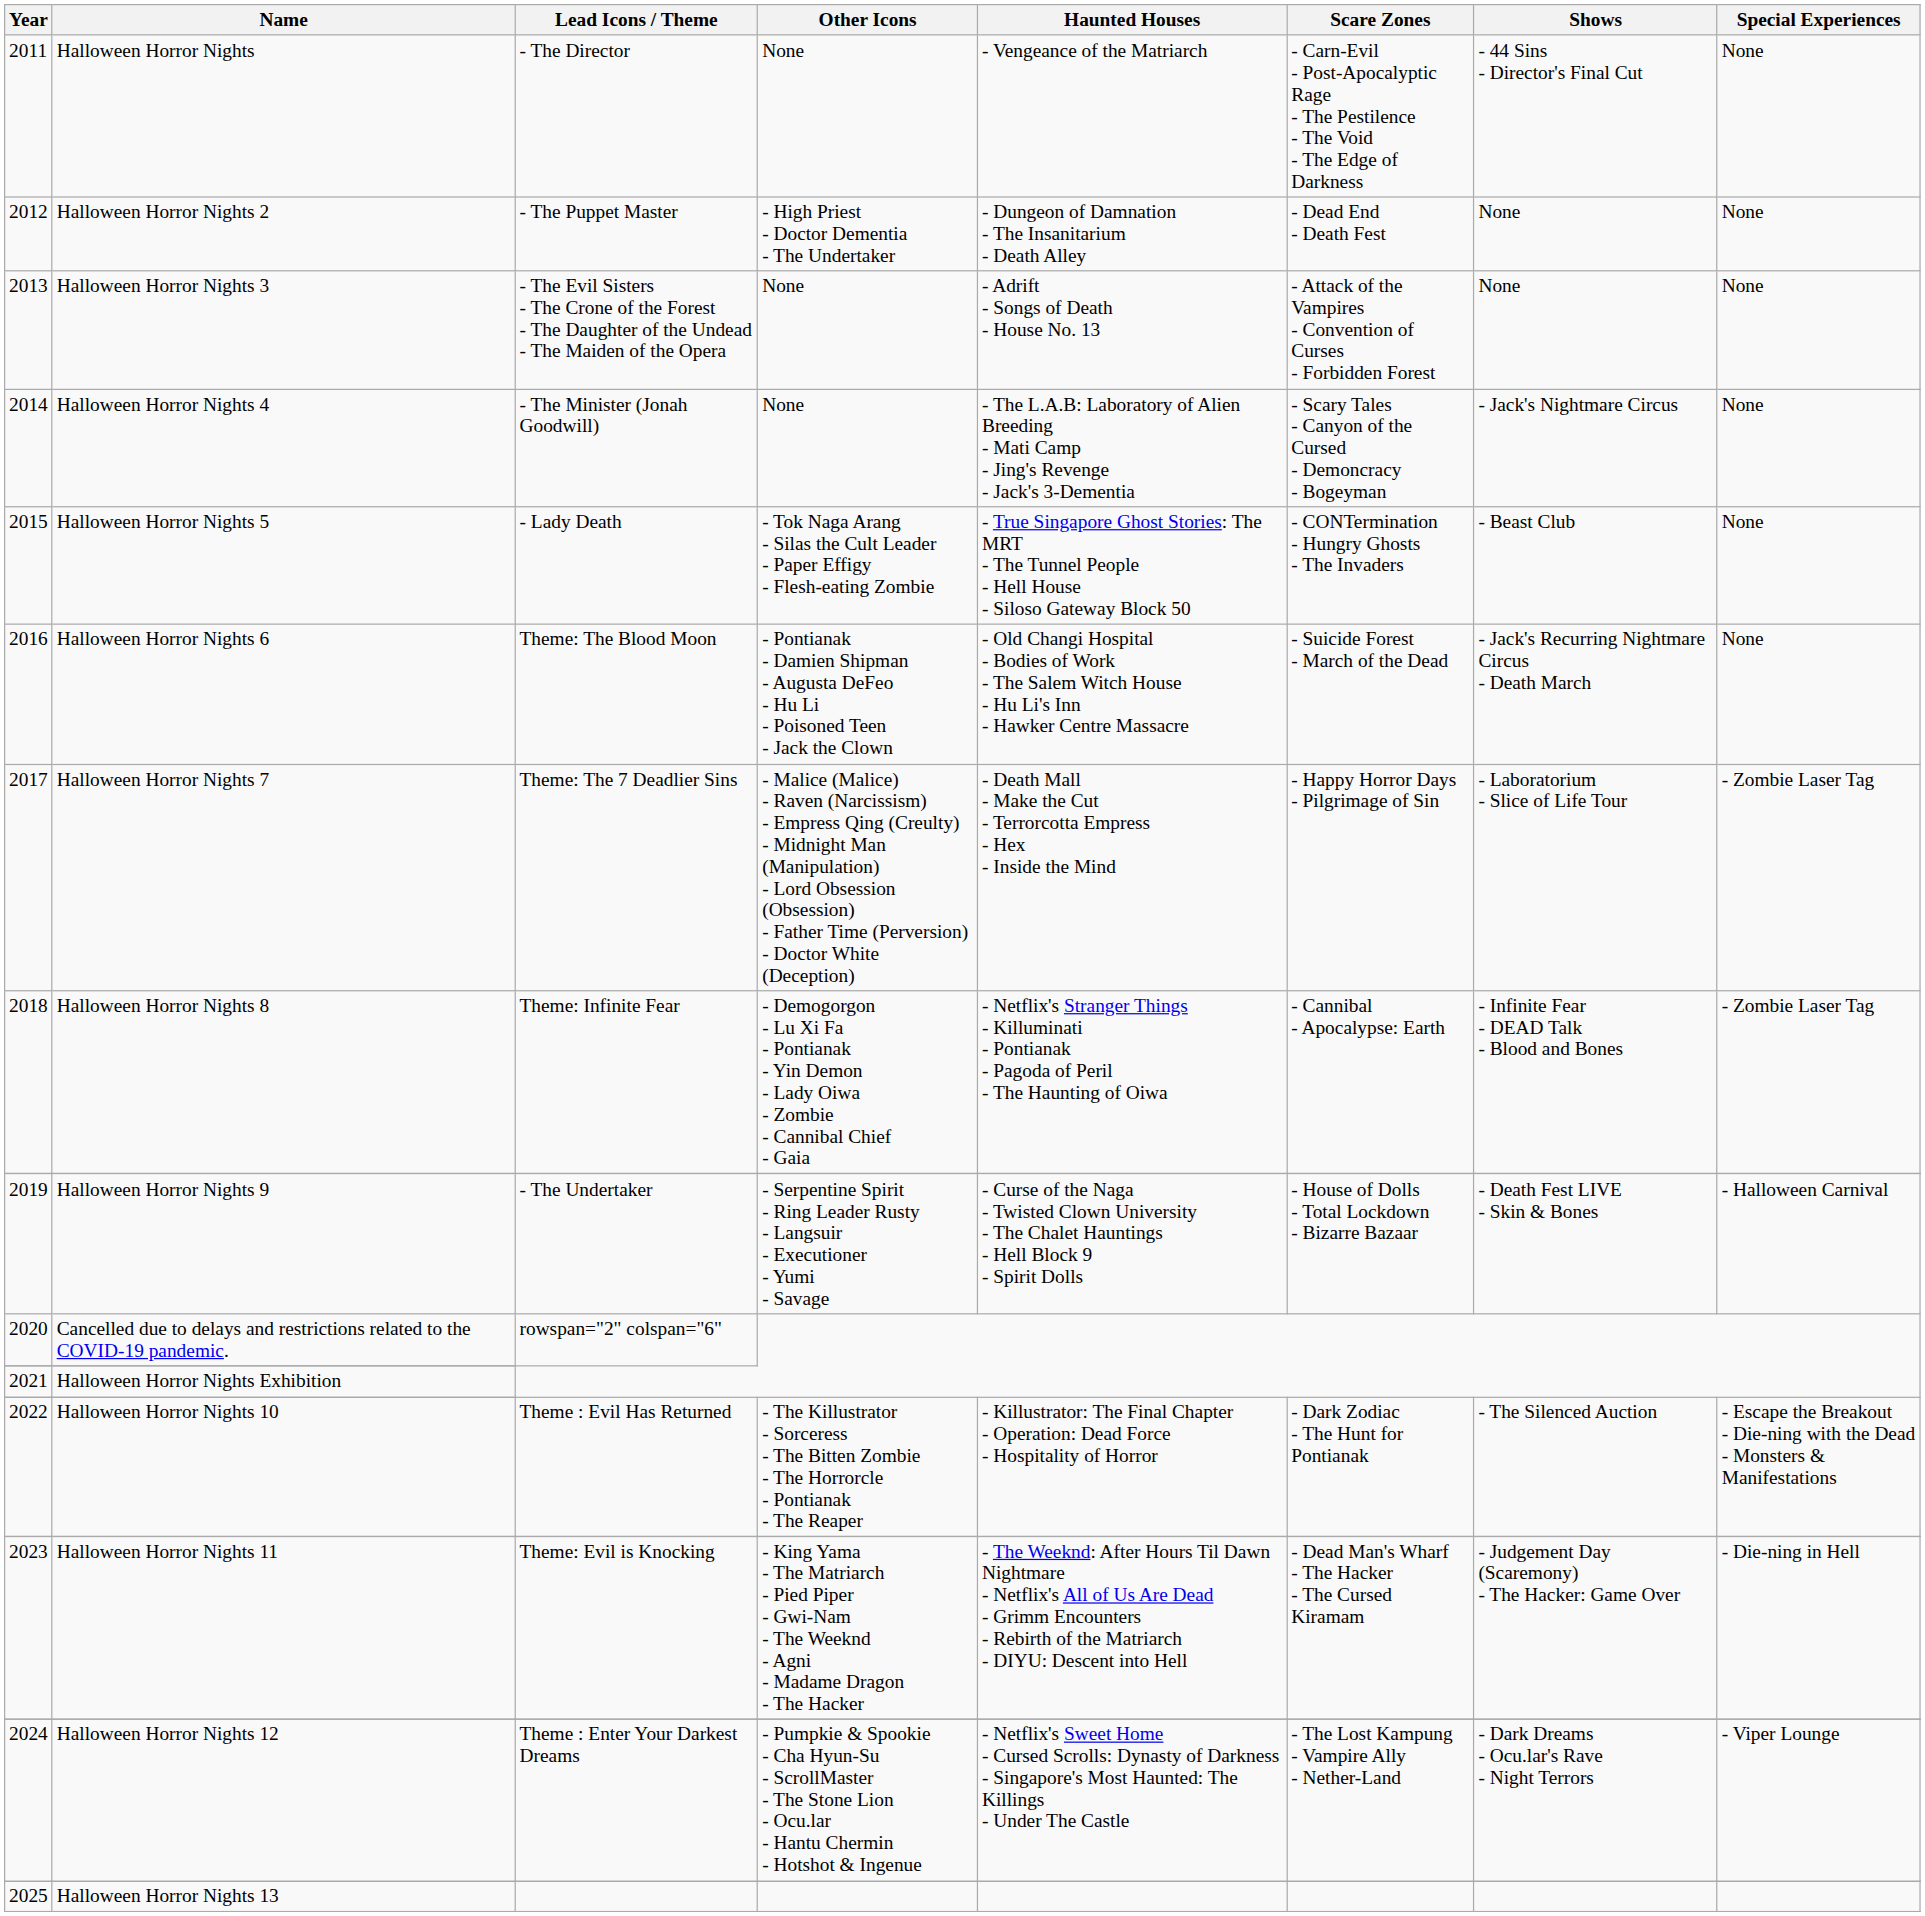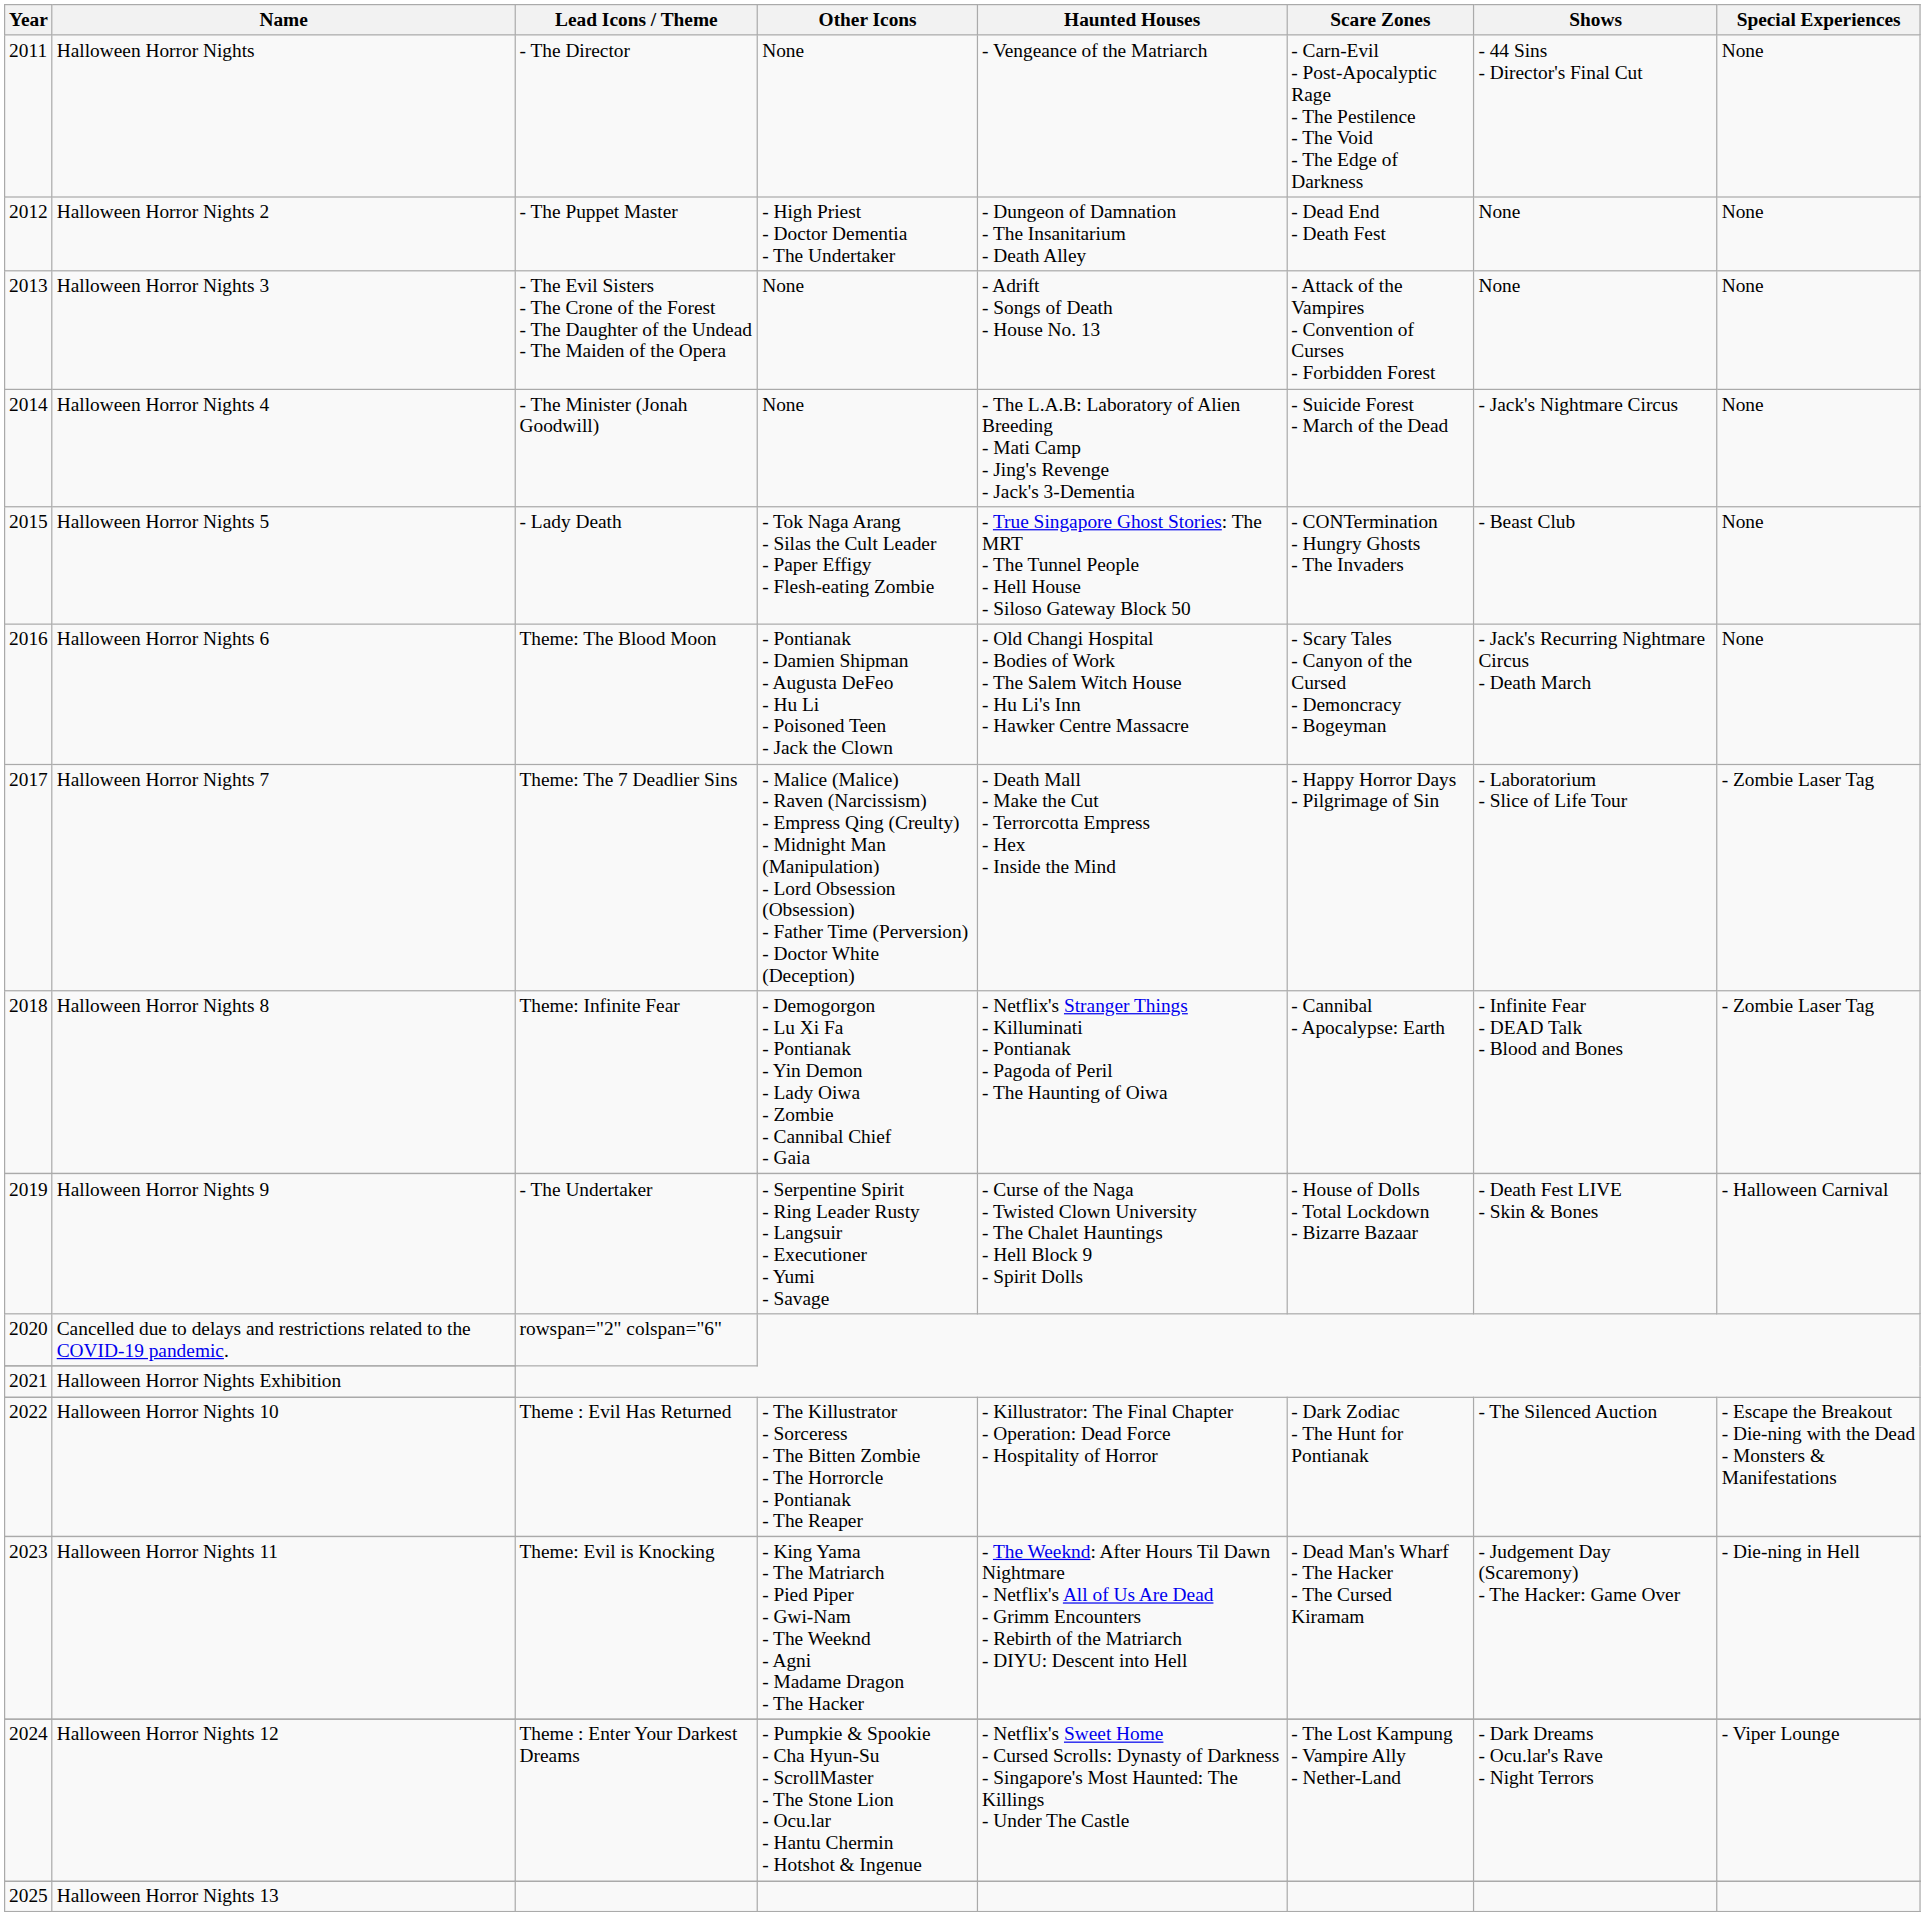(1352, 447) - Scary Tales - Canyon of the Cursed - Demoncracy - Bogeyman -> (1370, 414) - Suicide Forest - March of the Dead
(1370, 650) - Suicide Forest - March of the Dead -> (1352, 683) - Scary Tales - Canyon of the Cursed - Demoncracy - Bogeyman
